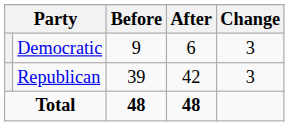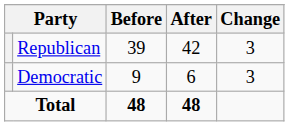rows swapped: (59, 76) <-> (60, 47)
